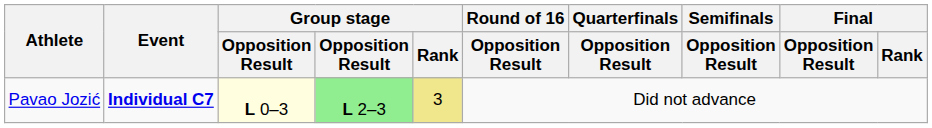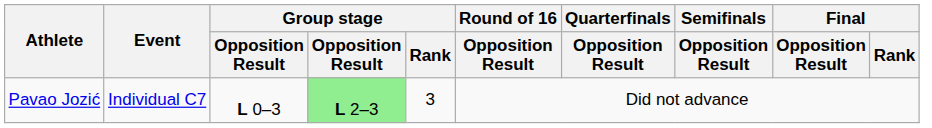(161, 100) bold -> (157, 100) normal
(267, 110) lightyellow background -> (259, 110) no background
(438, 100) khaki background -> (430, 100) no background
